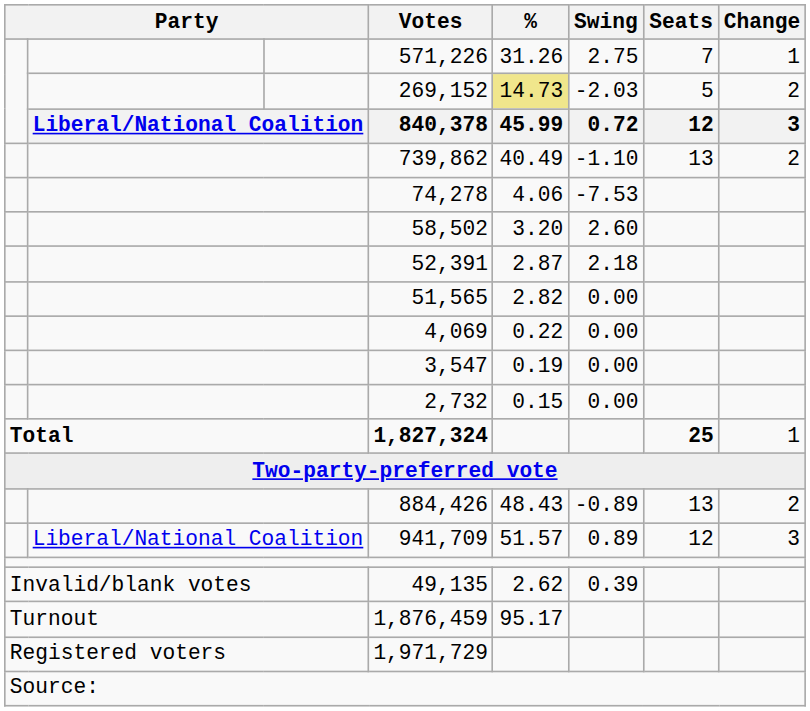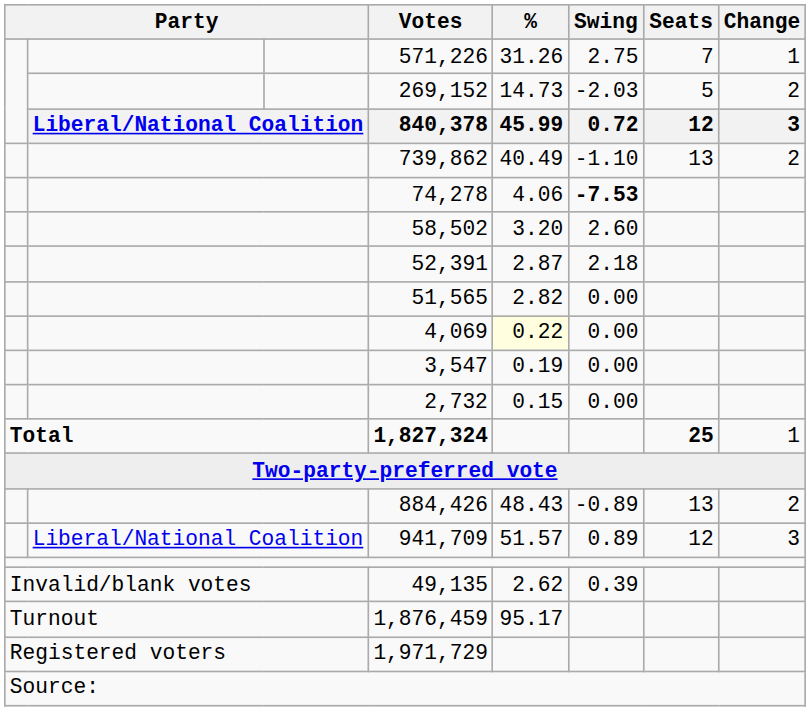(531, 91) khaki background -> (531, 91) no background
(607, 195) normal -> (607, 195) bold
(538, 333) no background -> (538, 333) lightyellow background
